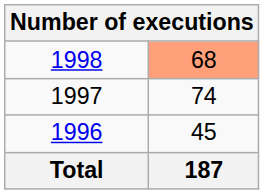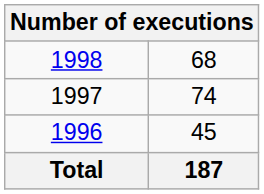(204, 59) lightsalmon background -> (204, 59) no background
